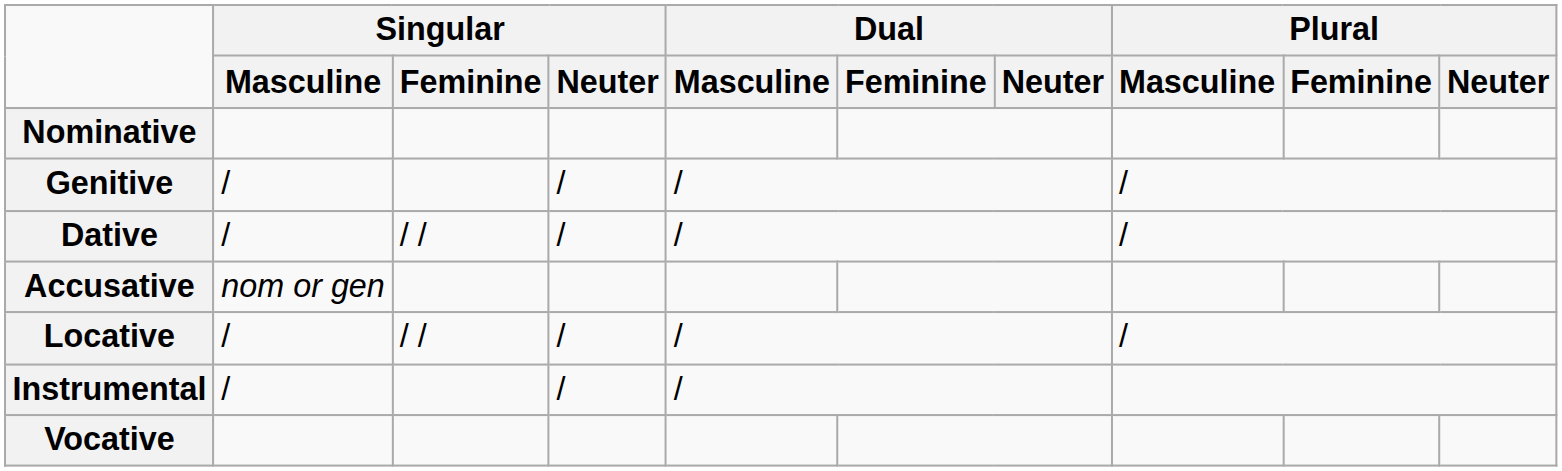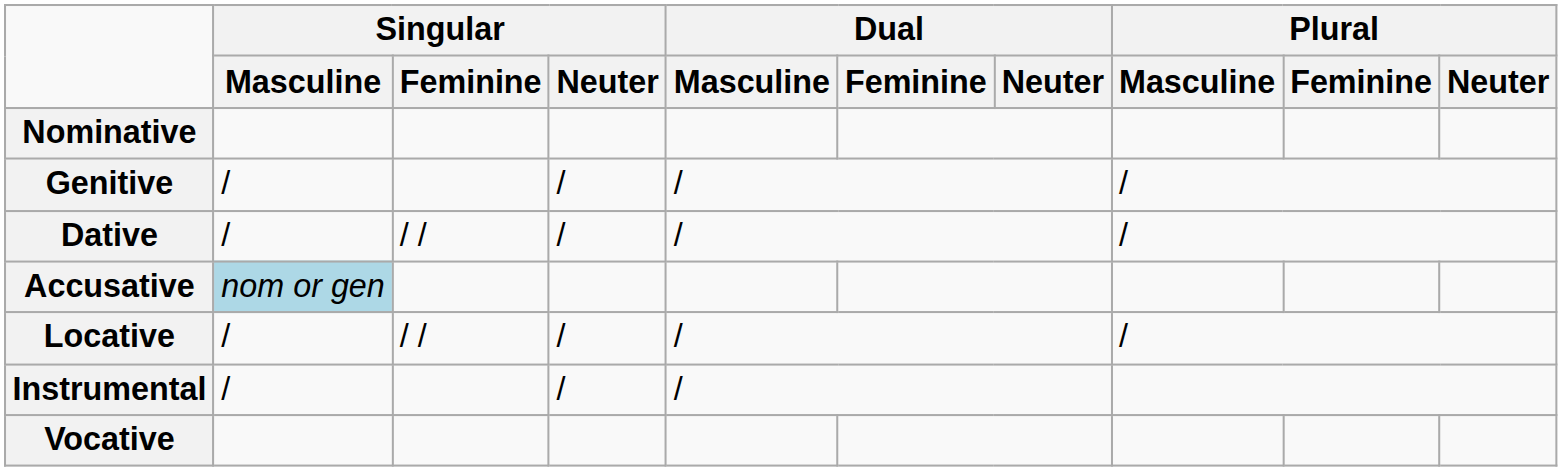(303, 286) no background -> (303, 286) lightblue background
